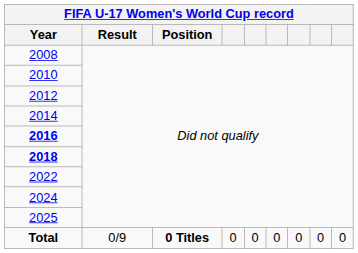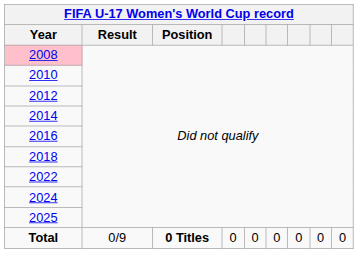(43, 55) no background -> (43, 55) pink background
(43, 136) bold -> (43, 136) normal
(43, 156) bold -> (43, 156) normal
